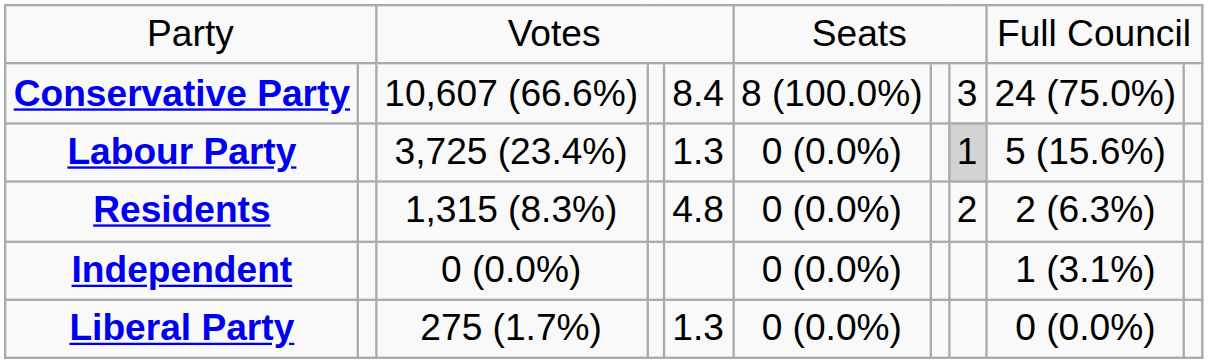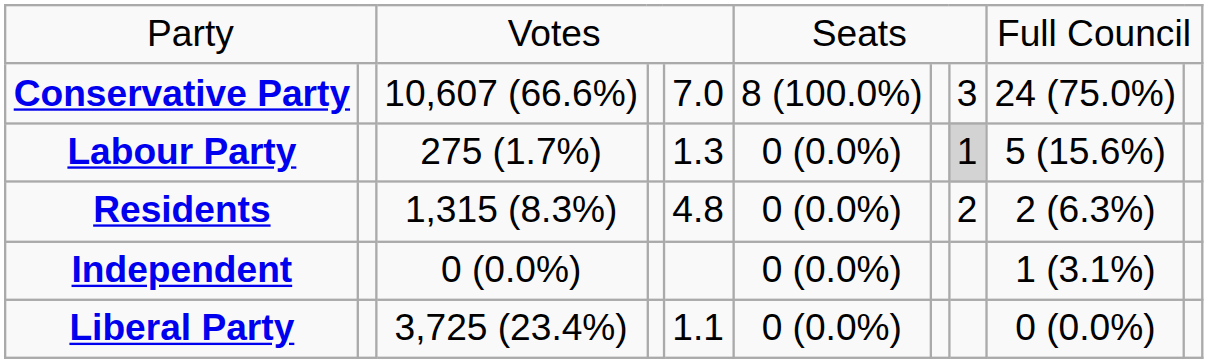(698, 92) 8.4 -> (698, 92) 7.0
(511, 151) 3,725 (23.4%) -> (511, 151) 275 (1.7%)
(511, 328) 275 (1.7%) -> (511, 328) 3,725 (23.4%)
(698, 328) 1.3 -> (698, 328) 1.1
